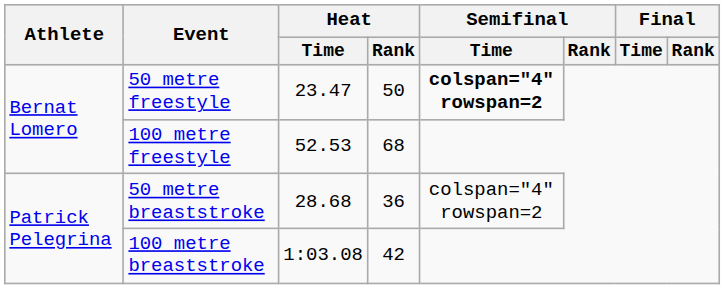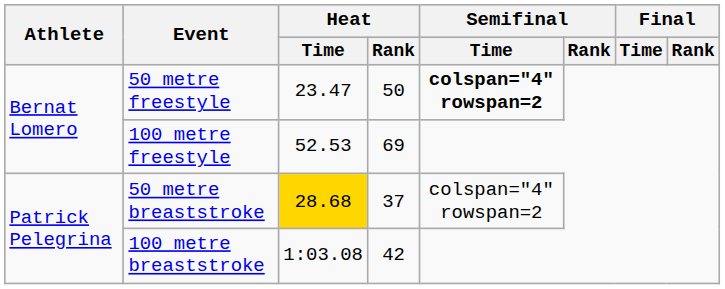(394, 146) 68 -> (394, 146) 69
(323, 201) no background -> (323, 201) gold background
(394, 201) 36 -> (394, 201) 37
